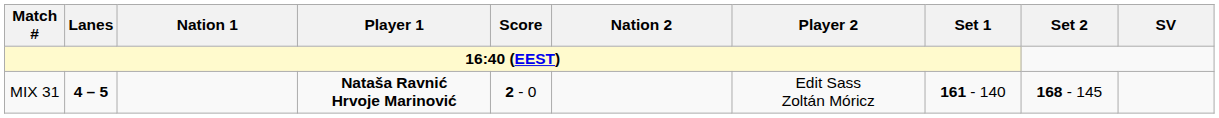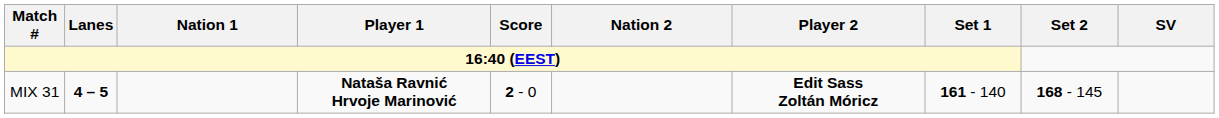(828, 92) normal -> (828, 92) bold
